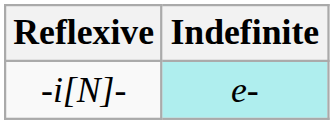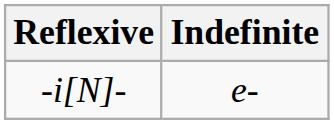(245, 89) paleturquoise background -> (245, 89) no background
